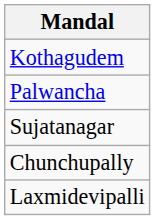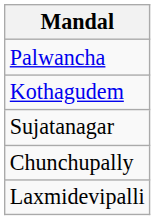(67, 57) Kothagudem -> (58, 57) Palwancha
(58, 92) Palwancha -> (67, 92) Kothagudem
